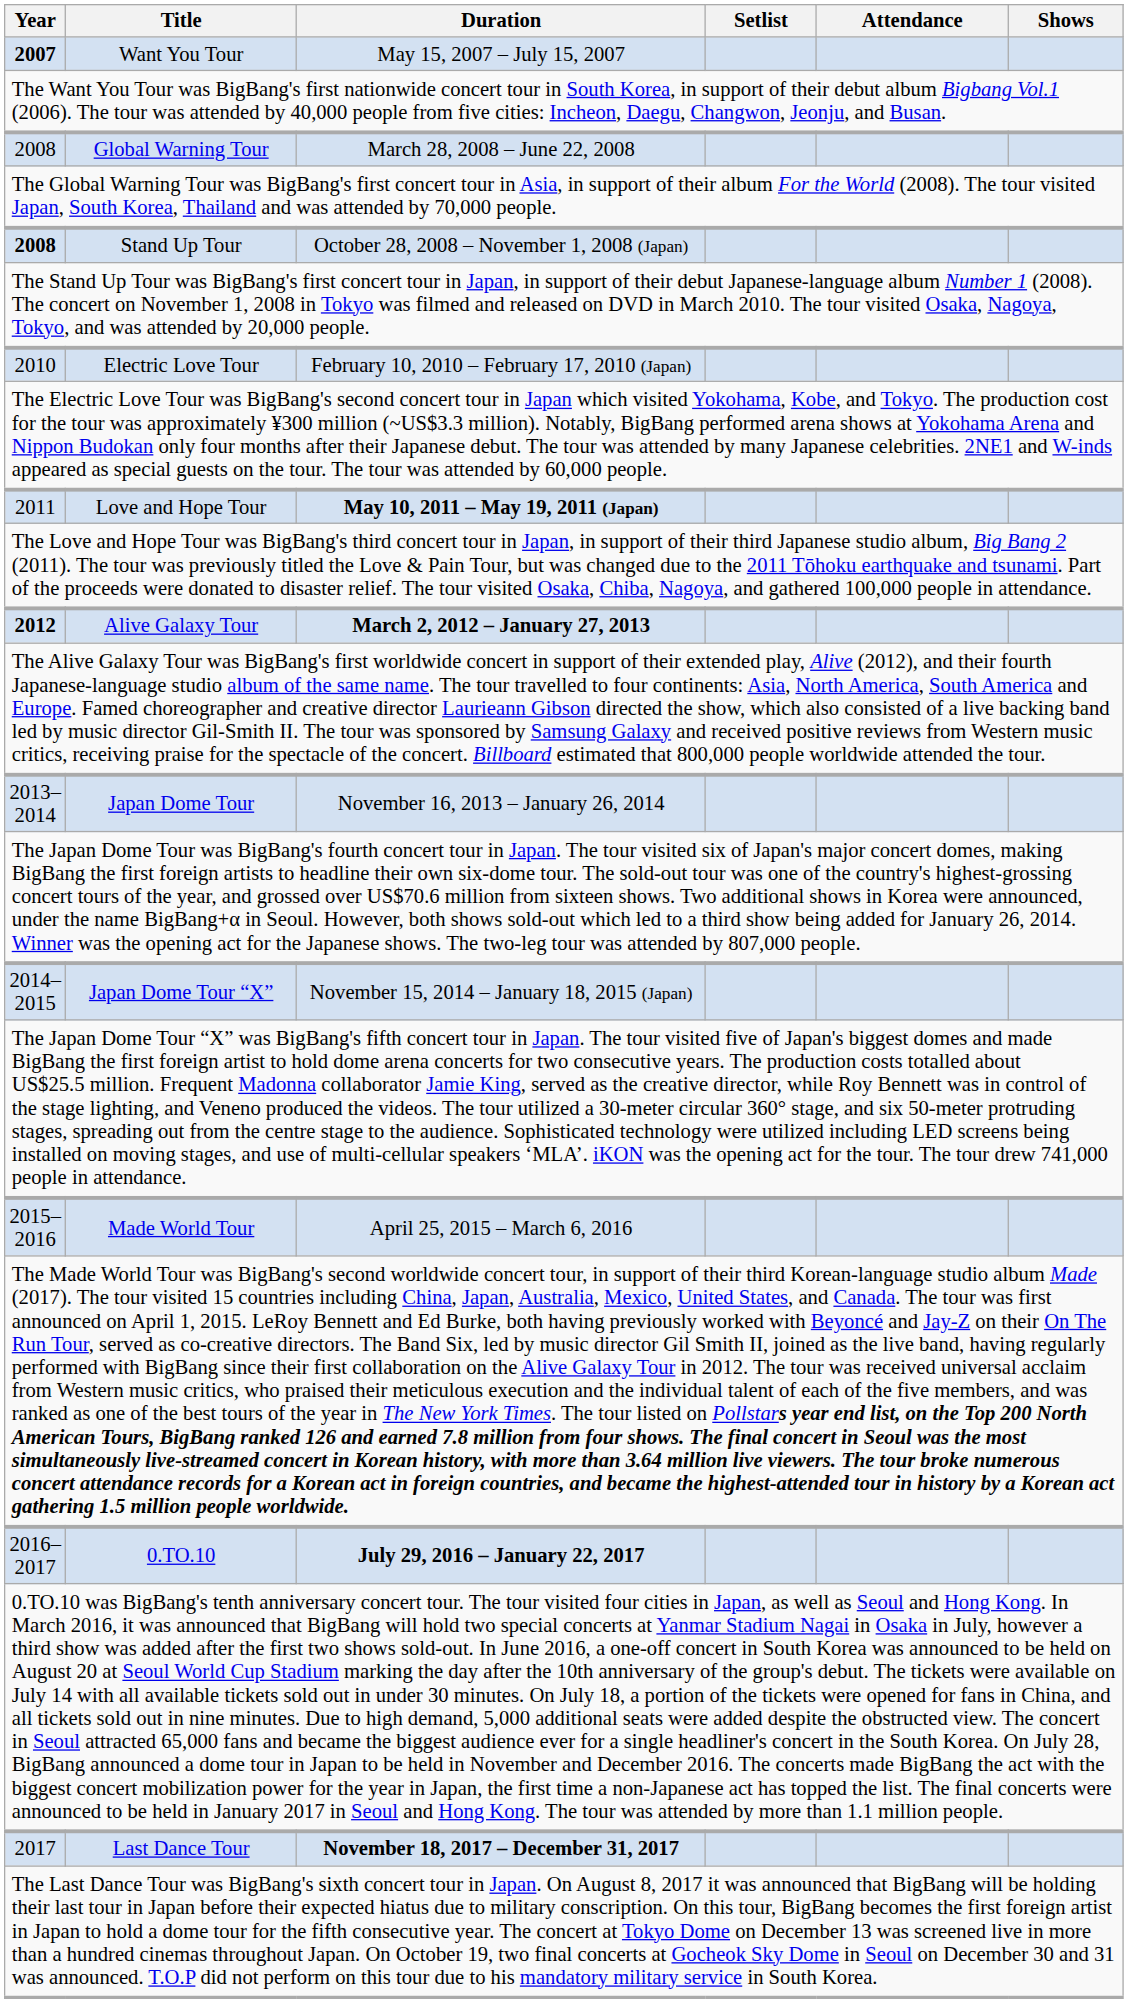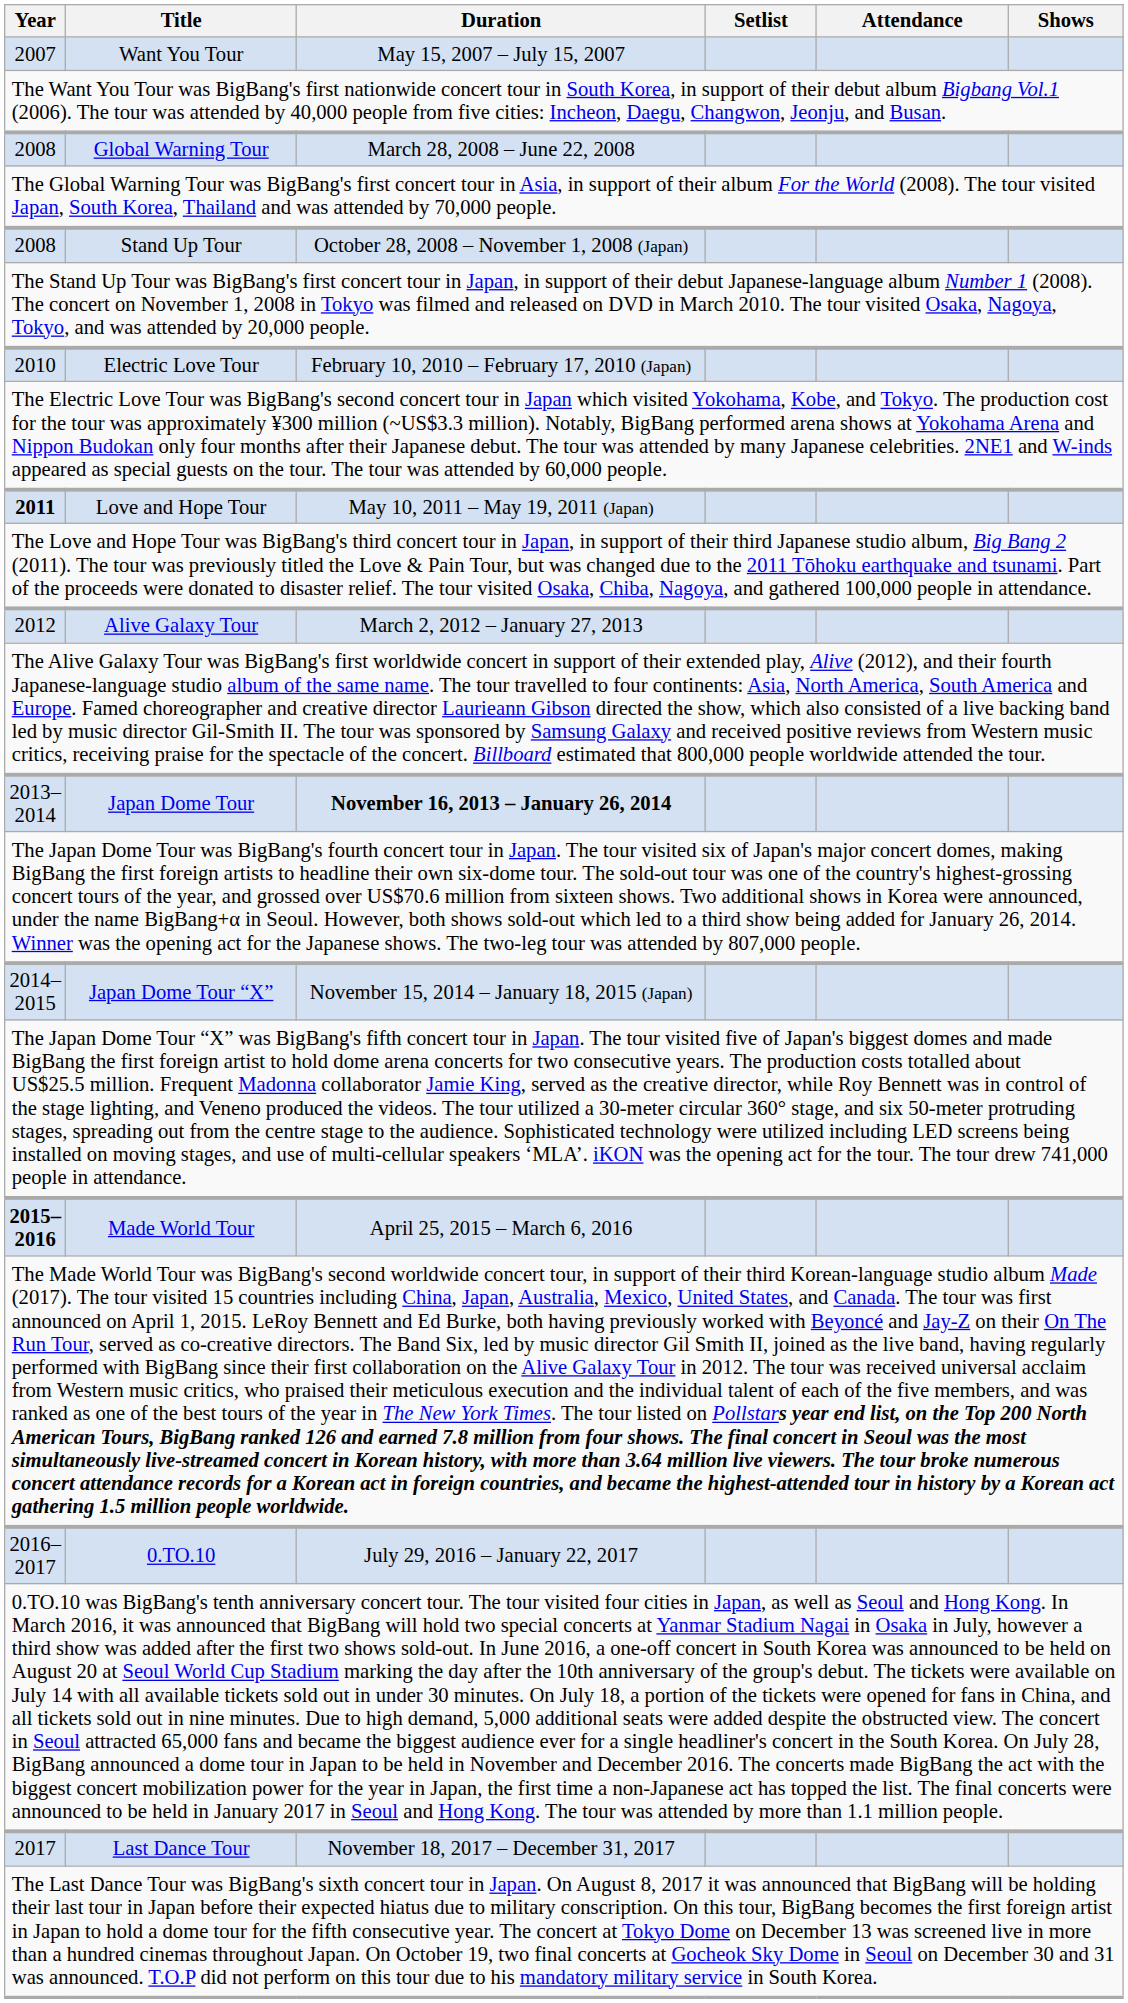(35, 53) bold -> (35, 53) normal
(35, 245) bold -> (35, 245) normal
(35, 507) normal -> (35, 507) bold
(501, 507) bold -> (501, 507) normal
(35, 626) bold -> (35, 626) normal
(501, 626) bold -> (501, 626) normal
(501, 803) normal -> (501, 803) bold
(35, 1227) normal -> (35, 1227) bold
(501, 1555) bold -> (501, 1555) normal
(501, 1848) bold -> (501, 1848) normal
